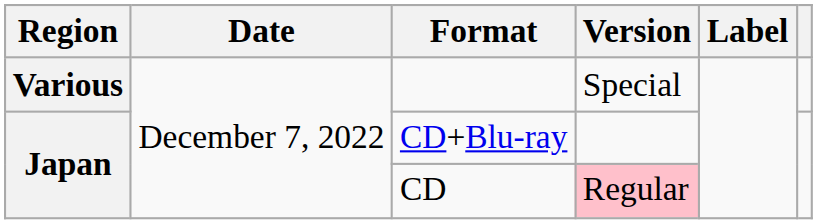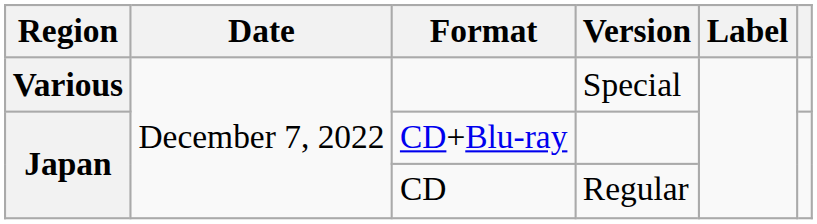(636, 190) pink background -> (636, 190) no background
